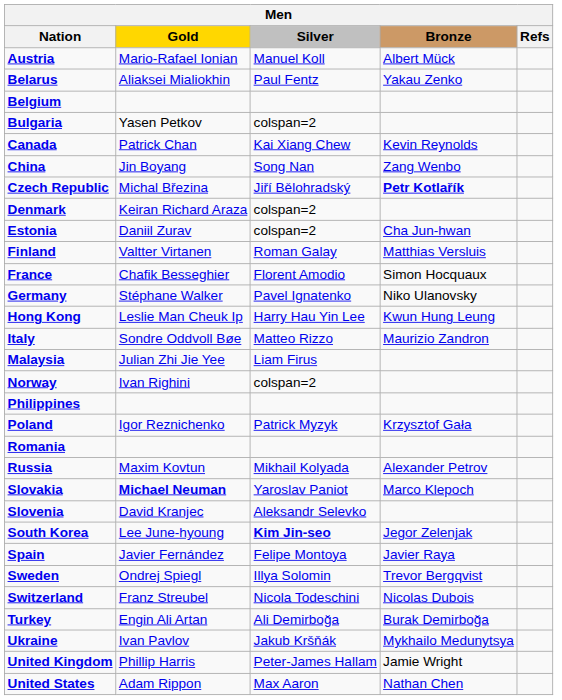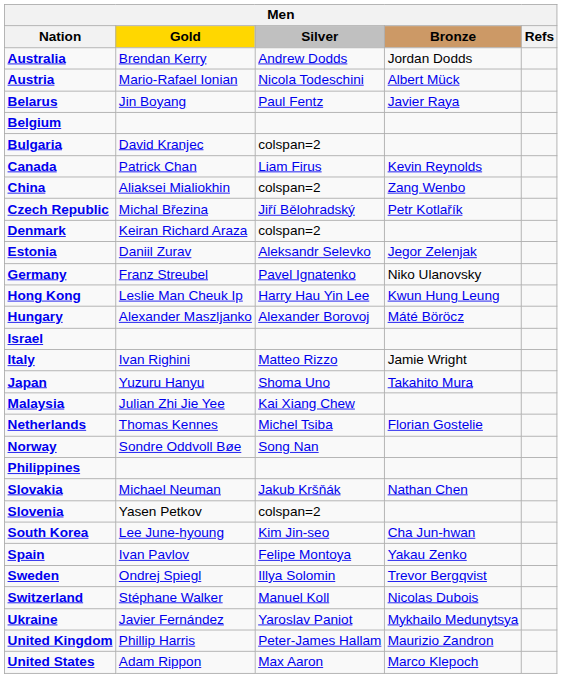+ row: (37, 58)
(289, 58) Manuel Koll -> (311, 79) Nicola Todeschini
(174, 79) Aliaksei Mialiokhin -> (152, 101) Jin Boyang
(423, 79) Yakau Zenko -> (424, 101) Javier Raya
(160, 123) Yasen Petkov -> (161, 144) David Kranjec
(302, 144) Kai Xiang Chew -> (290, 166) Liam Firus
(152, 166) Jin Boyang -> (174, 187) Aliaksei Mialiokhin
(284, 166) Song Nan -> (289, 187) colspan=2
(424, 187) bold -> (425, 209) normal
(285, 230) colspan=2 -> (314, 252) Aleksandr Selevko
(427, 230) Cha Jun-hwan -> (432, 252) Jegor Zelenjak
- row: (32, 252)
- row: (30, 274)
(171, 295) Stéphane Walker -> (163, 274) Franz Streubel
+ row: (35, 317)
+ row: (25, 338)
(180, 338) Sondre Oddvoll Bøe -> (154, 360) Ivan Righini
(436, 338) Maurizio Zandron -> (427, 360) Jamie Wright
+ row: (27, 381)
(285, 360) Liam Firus -> (307, 403) Kai Xiang Chew
+ row: (47, 425)
(154, 381) Ivan Righini -> (180, 446) Sondre Oddvoll Bøe
(285, 381) colspan=2 -> (288, 446) Song Nan
- row: (30, 425)
- row: (36, 446)
- row: (30, 468)
(173, 489) bold -> (170, 489) normal
(301, 489) Yaroslav Paniot -> (299, 489) Jakub Kršňák
(428, 489) Marco Klepoch -> (428, 489) Nathan Chen
(161, 511) David Kranjec -> (160, 511) Yasen Petkov
(310, 511) Aleksandr Selevko -> (289, 511) colspan=2
(292, 532) bold -> (294, 532) normal
(428, 532) Jegor Zelenjak -> (431, 532) Cha Jun-hwan
(171, 554) Javier Fernández -> (154, 554) Ivan Pavlov
(419, 554) Javier Raya -> (427, 554) Yakau Zenko
(163, 597) Franz Streubel -> (171, 597) Stéphane Walker
(306, 597) Nicola Todeschini -> (294, 597) Manuel Koll
- row: (29, 619)
(154, 640) Ivan Pavlov -> (171, 619) Javier Fernández
(295, 640) Jakub Kršňák -> (305, 619) Yaroslav Paniot
(423, 662) Jamie Wright -> (441, 640) Maurizio Zandron
(423, 683) Nathan Chen -> (433, 662) Marco Klepoch
